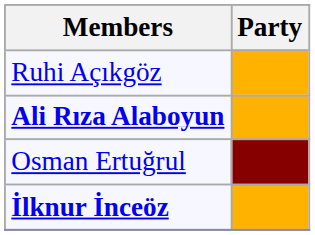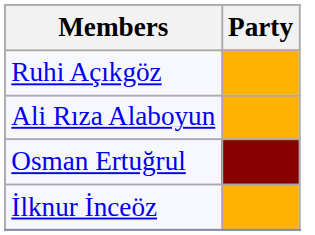(118, 117) bold -> (113, 117) normal
(90, 206) bold -> (84, 206) normal
